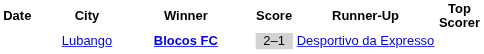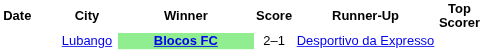(186, 41) no background -> (186, 41) lightgreen background
(274, 41) lightgrey background -> (274, 41) no background
